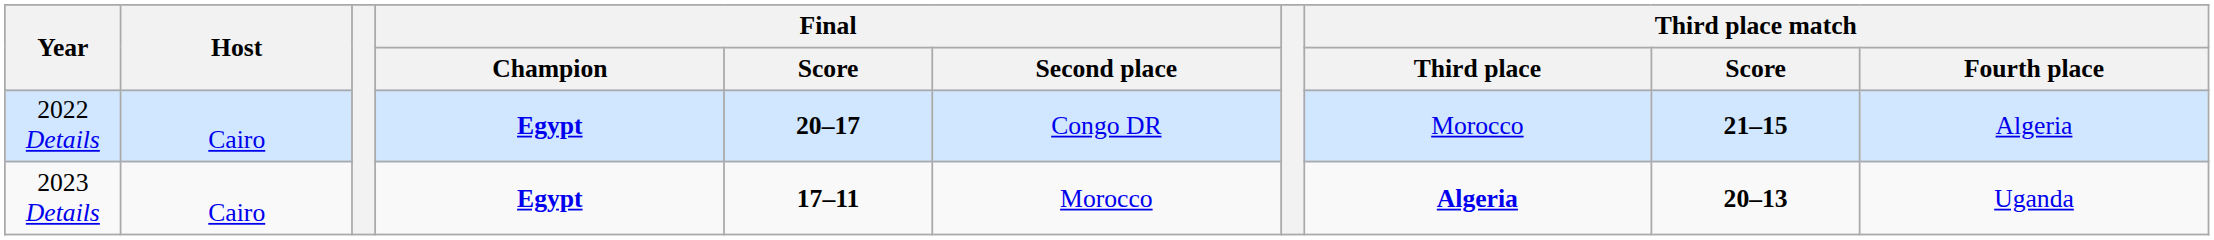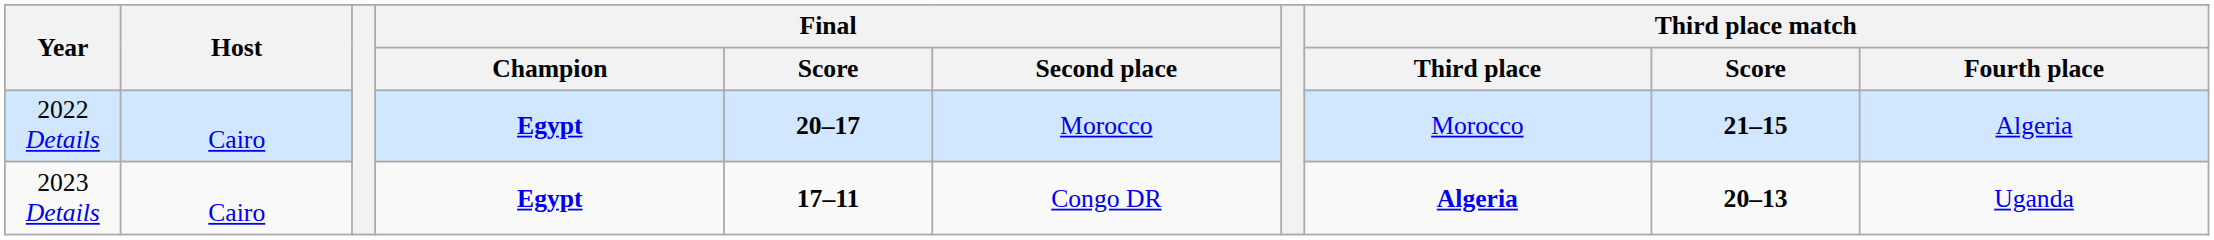(1106, 125) Congo DR -> (1106, 125) Morocco
(1106, 198) Morocco -> (1106, 198) Congo DR
